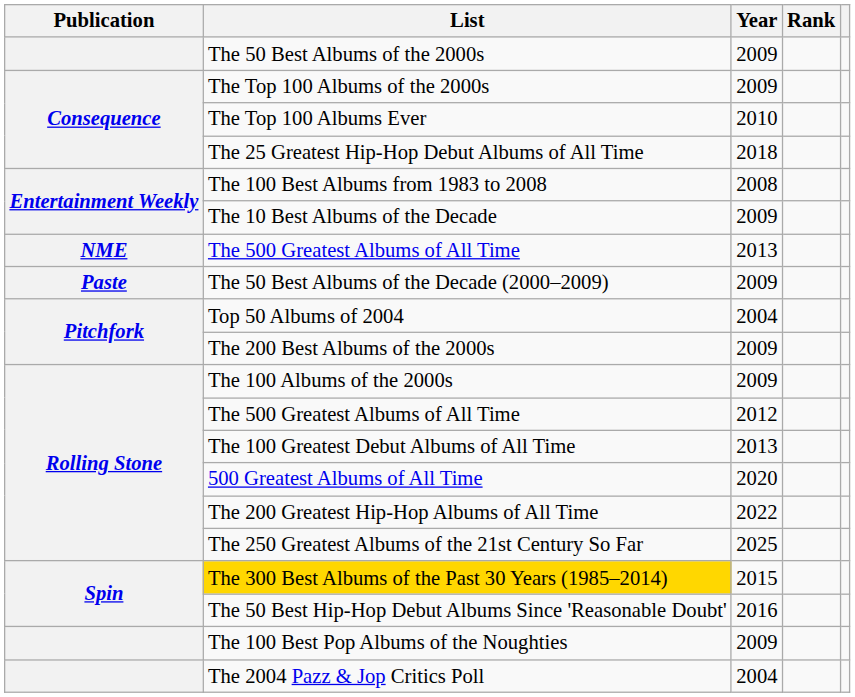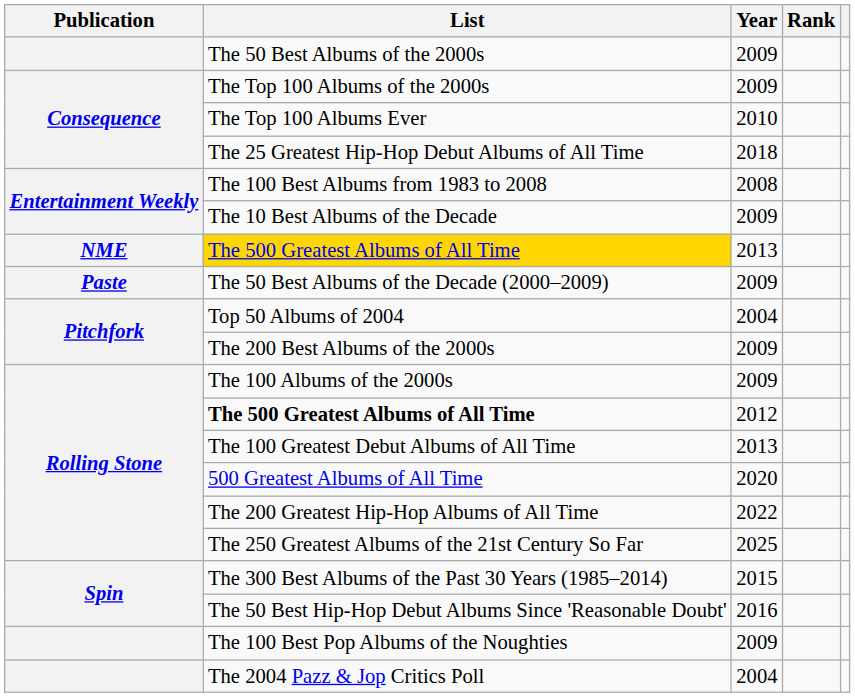(364, 250) no background -> (364, 250) gold background
(364, 413) normal -> (371, 413) bold
(438, 577) gold background -> (438, 577) no background
